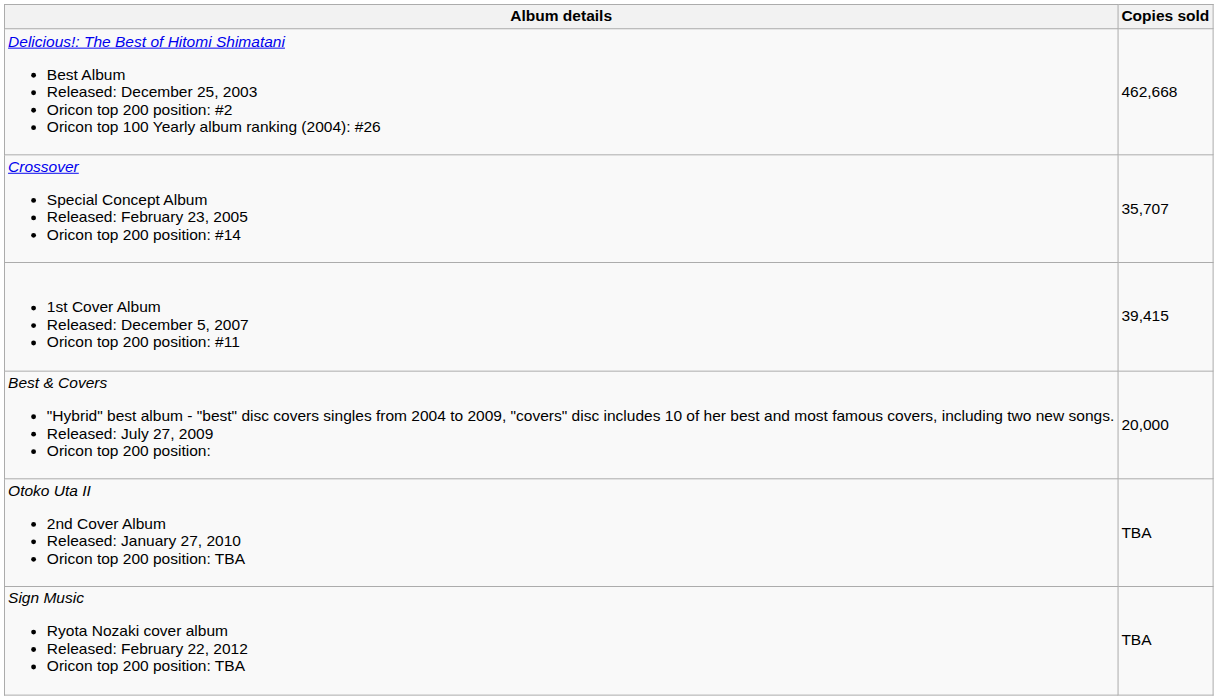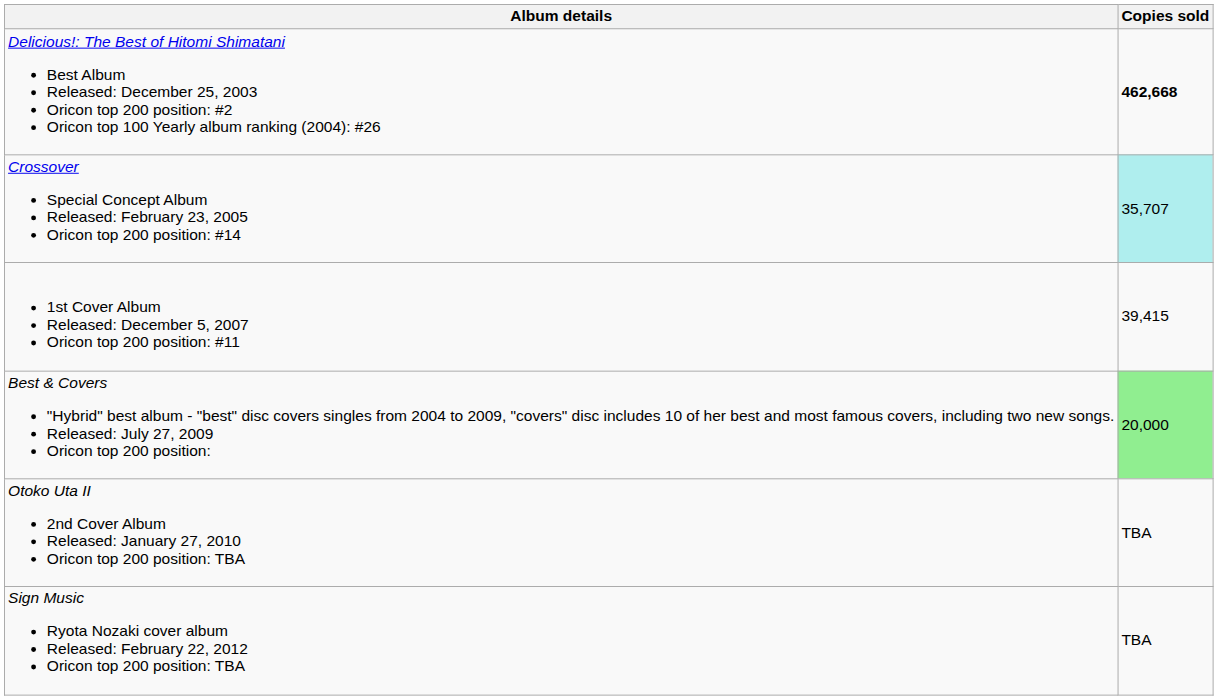(1149, 91) normal -> (1149, 91) bold
(1145, 208) no background -> (1145, 208) paleturquoise background
(1145, 424) no background -> (1145, 424) lightgreen background
